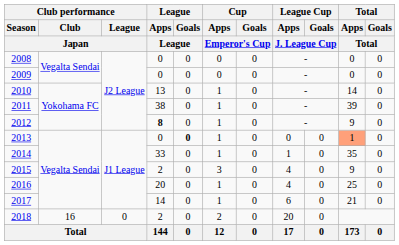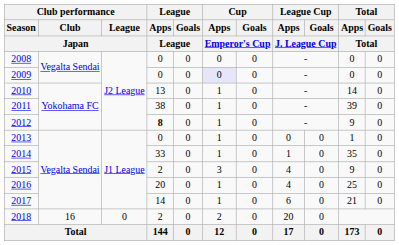(219, 75) no background -> (219, 75) lavender background
(188, 138) bold -> (188, 138) normal
(352, 138) lightsalmon background -> (352, 138) no background
